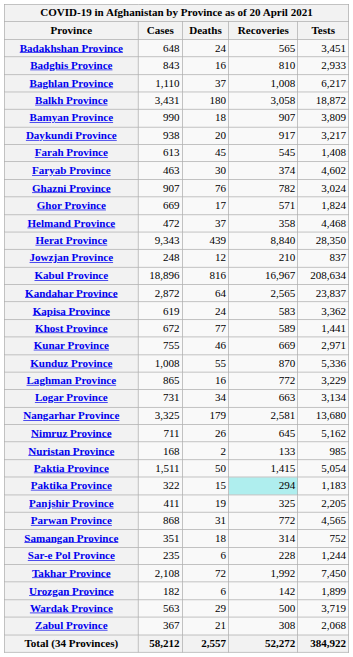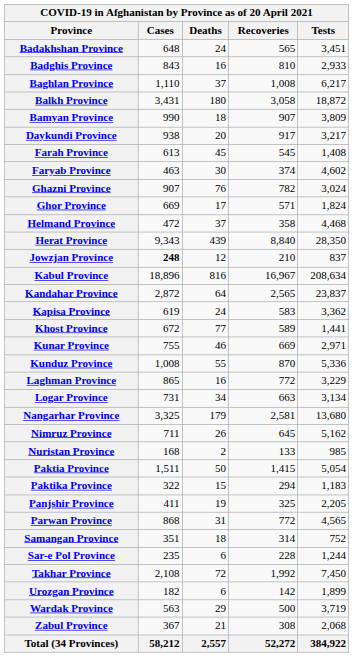(171, 258) normal -> (171, 258) bold
(287, 485) paleturquoise background -> (287, 485) no background
